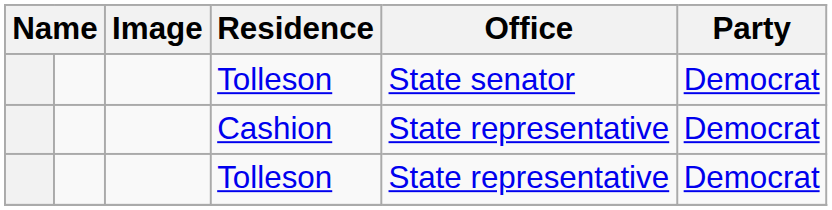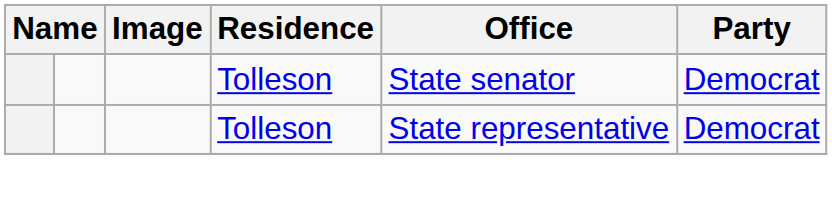- row: (30, 129)
